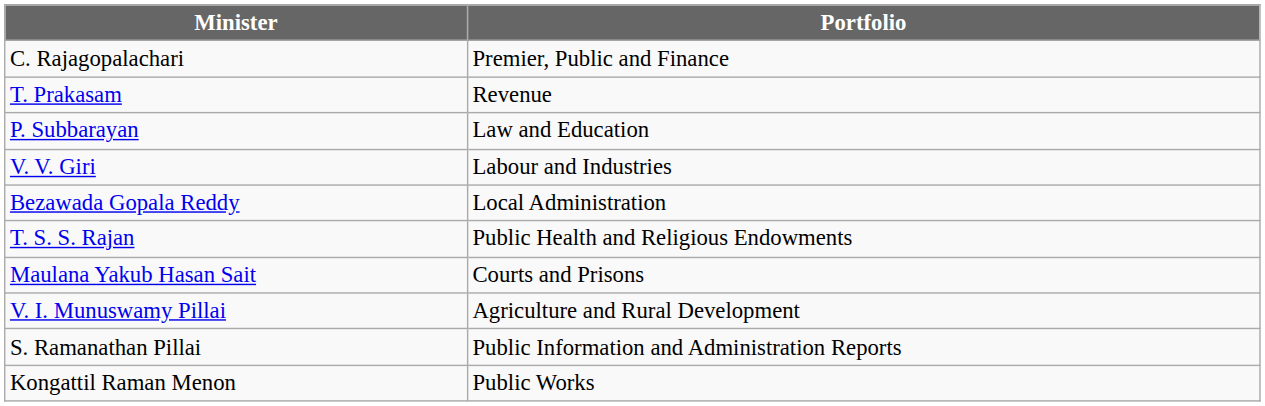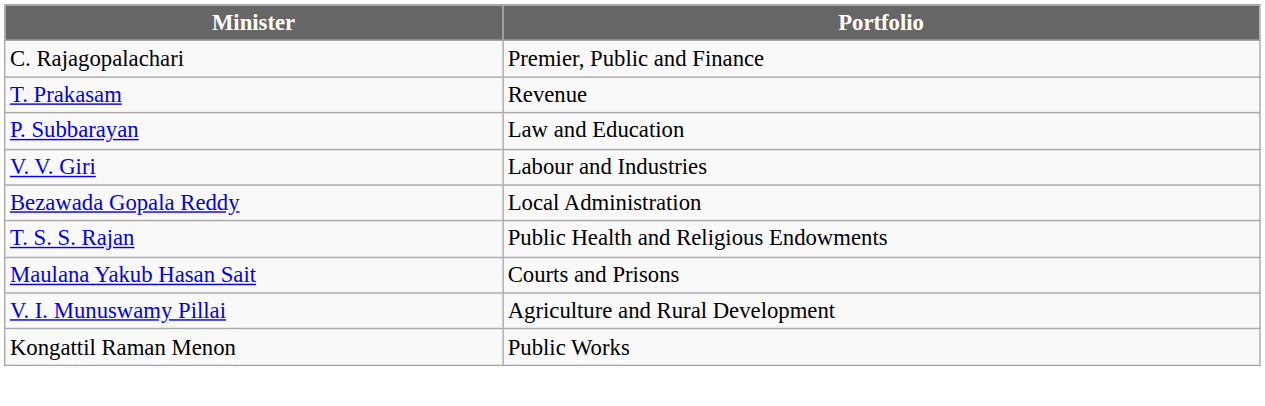- row: (106, 346)
